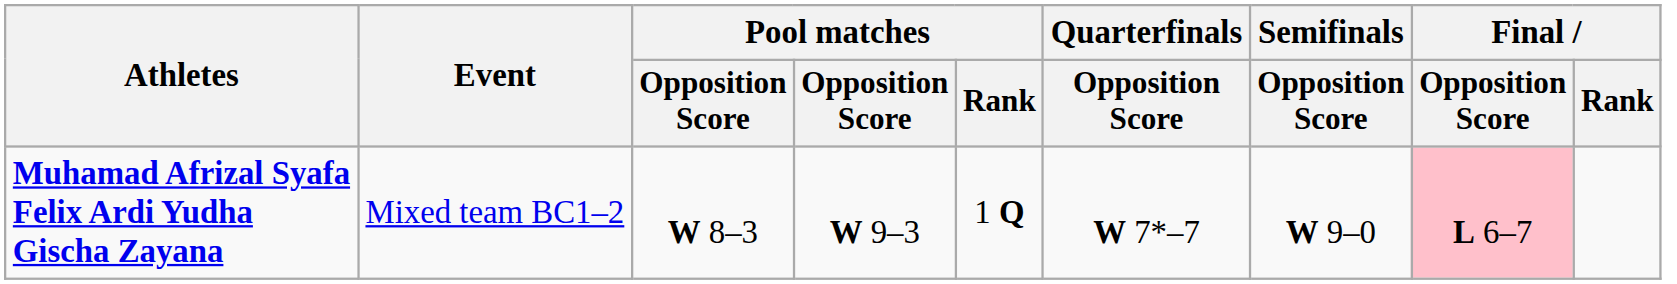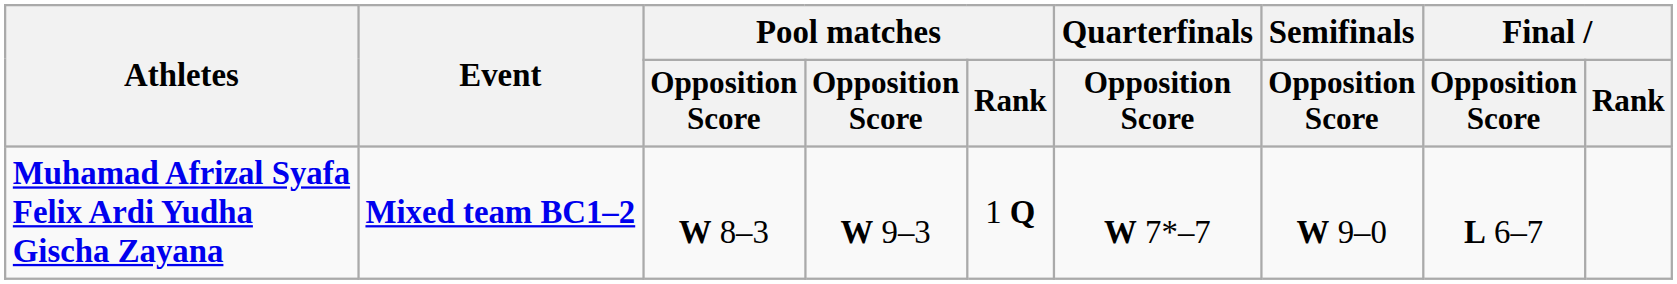(495, 212) normal -> (500, 212) bold
(1493, 231) pink background -> (1504, 231) no background
